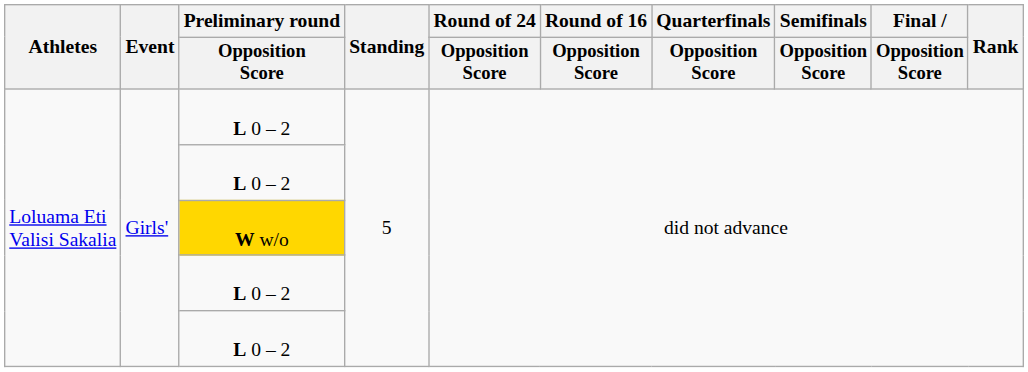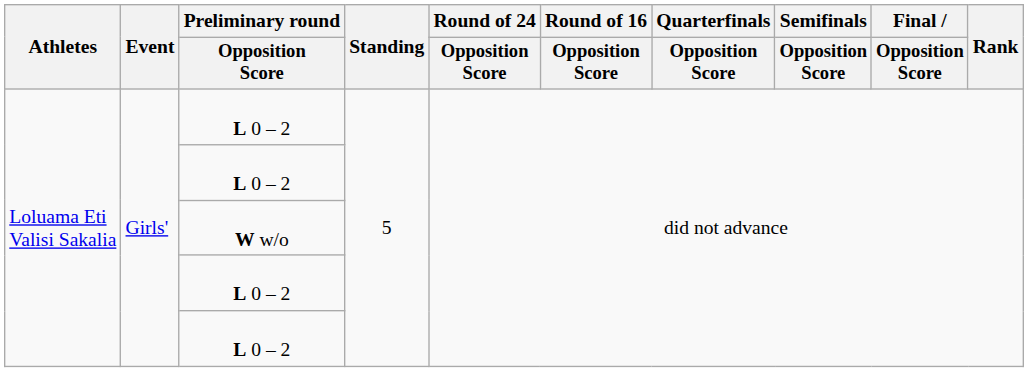(262, 239) gold background -> (262, 239) no background
